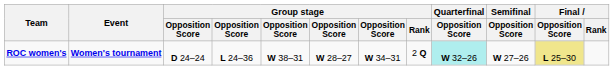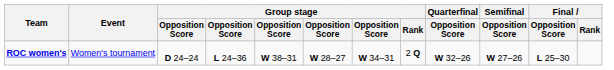(116, 53) bold -> (113, 53) normal
(459, 58) paleturquoise background -> (453, 58) no background
(559, 58) khaki background -> (553, 58) no background
